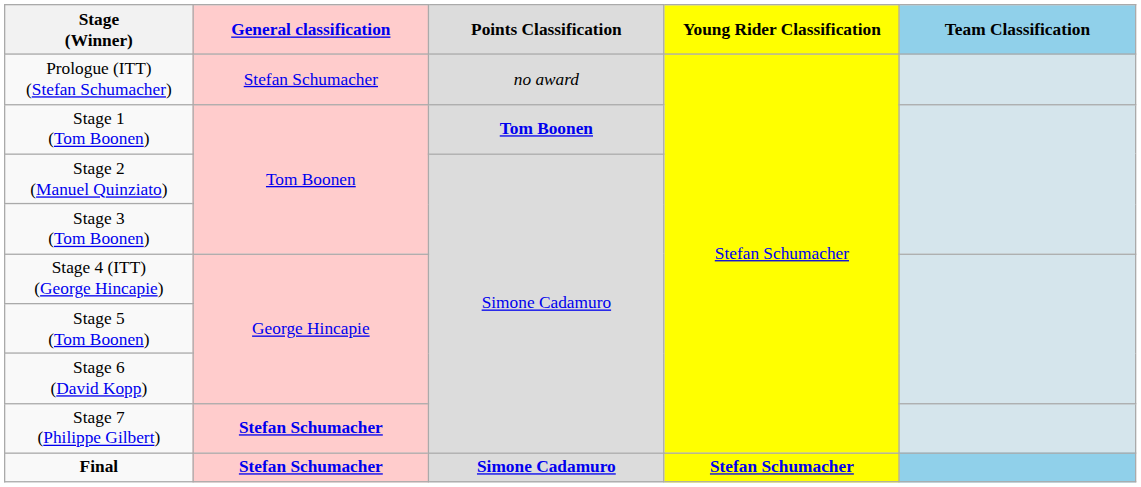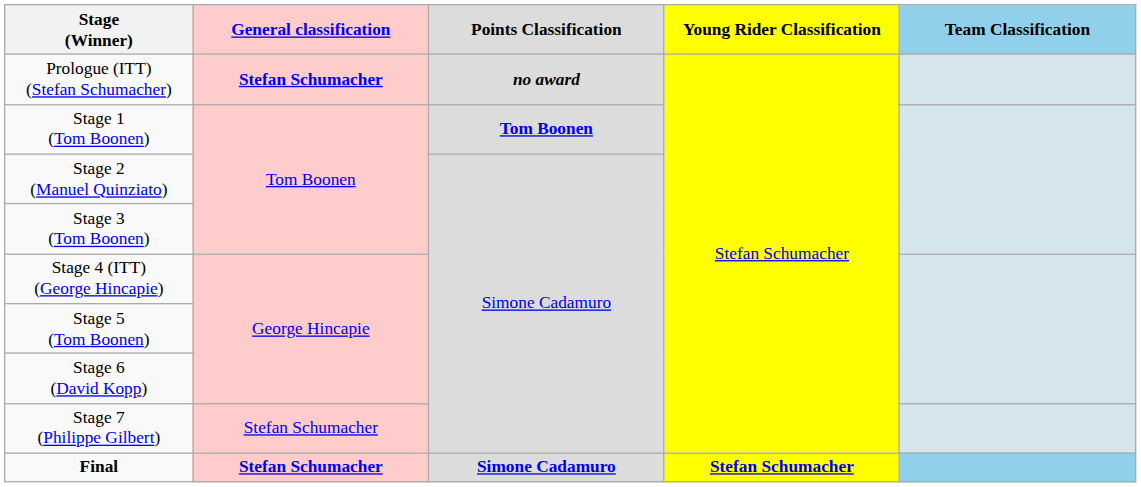(311, 79) normal -> (311, 79) bold
(546, 79) normal -> (546, 79) bold
(311, 428) bold -> (311, 428) normal
